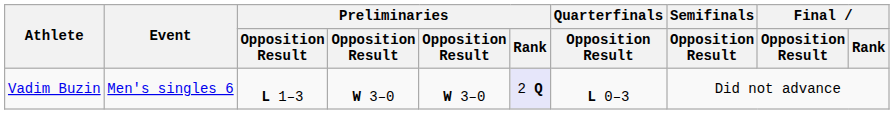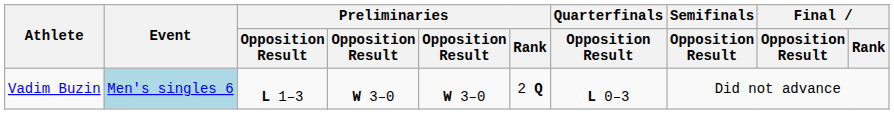(171, 88) no background -> (171, 88) lightblue background
(530, 88) lavender background -> (530, 88) no background
